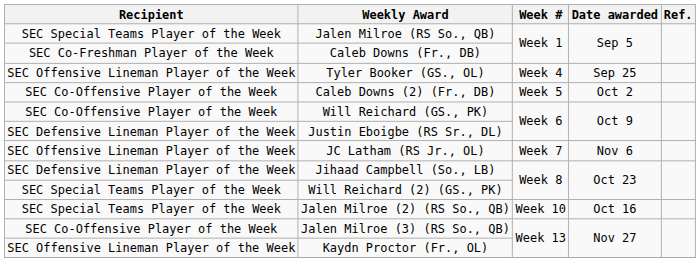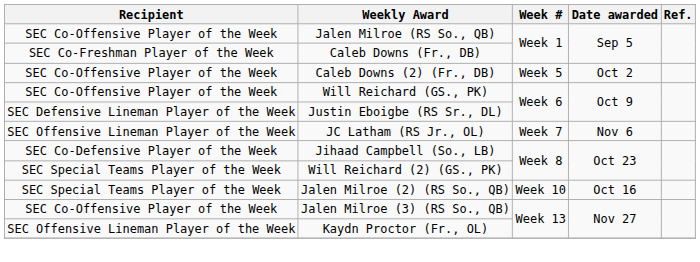(151, 34) SEC Special Teams Player of the Week -> (151, 34) SEC Co-Offensive Player of the Week
- row: (405, 73)
(151, 170) SEC Defensive Lineman Player of the Week -> (151, 151) SEC Co-Defensive Player of the Week
